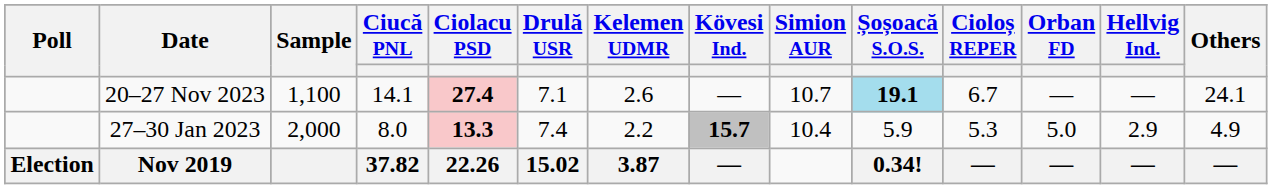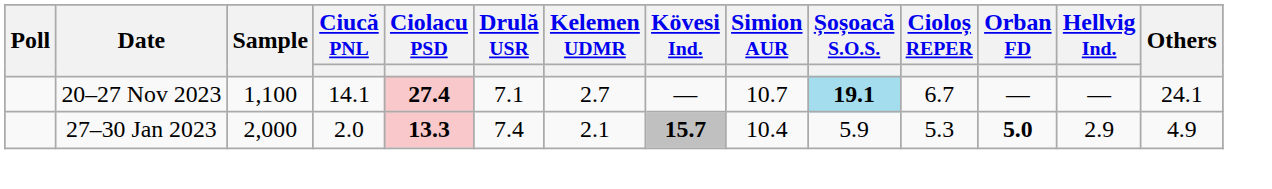(639, 93) 2.6 -> (595, 93) 2.7
(393, 129) 8.0 -> (349, 129) 2.0
(639, 129) 2.2 -> (595, 129) 2.1
(1061, 129) normal -> (1018, 129) bold
- row: (185, 165)
